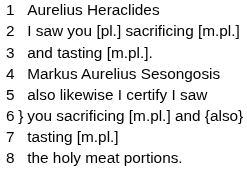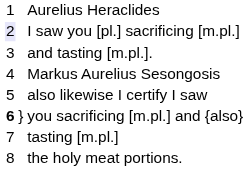(10, 31) no background -> (10, 31) lavender background
(10, 116) normal -> (10, 116) bold
